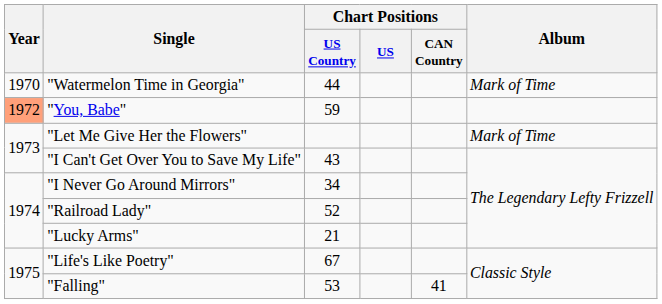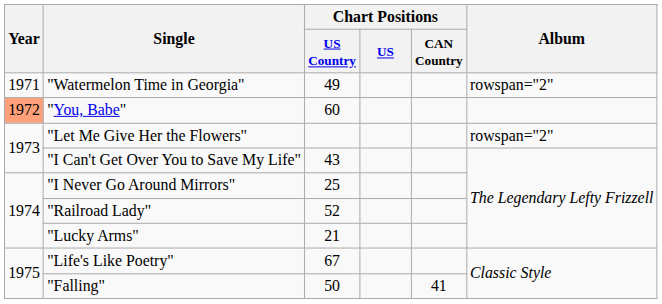(24, 85) 1970 -> (24, 85) 1971
(332, 85) 44 -> (332, 85) 49
(513, 85) Mark of Time -> (512, 85) rowspan="2"
(332, 110) 59 -> (332, 110) 60
(513, 135) Mark of Time -> (512, 135) rowspan="2"
(332, 185) 34 -> (332, 185) 25
(332, 286) 53 -> (332, 286) 50
